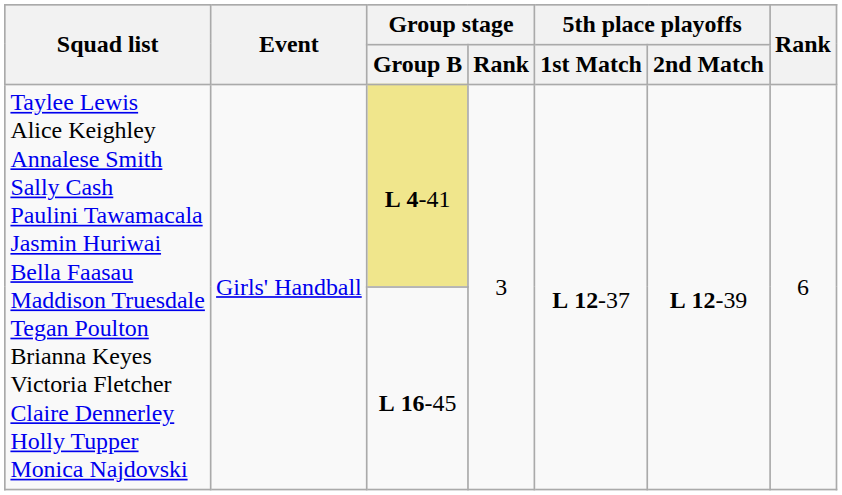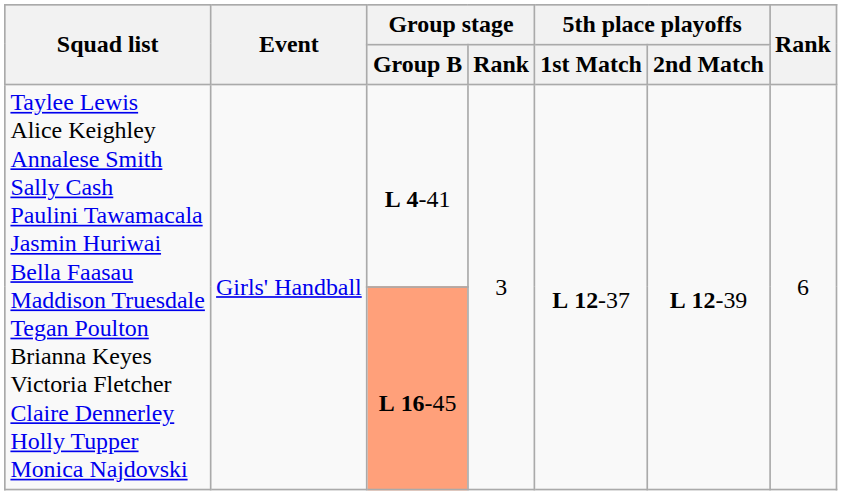(418, 199) khaki background -> (418, 199) no background
(418, 402) no background -> (418, 402) lightsalmon background
